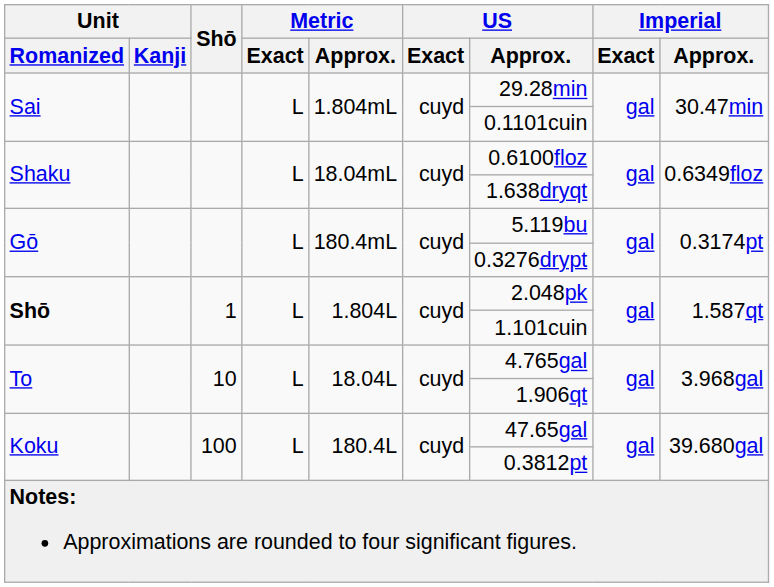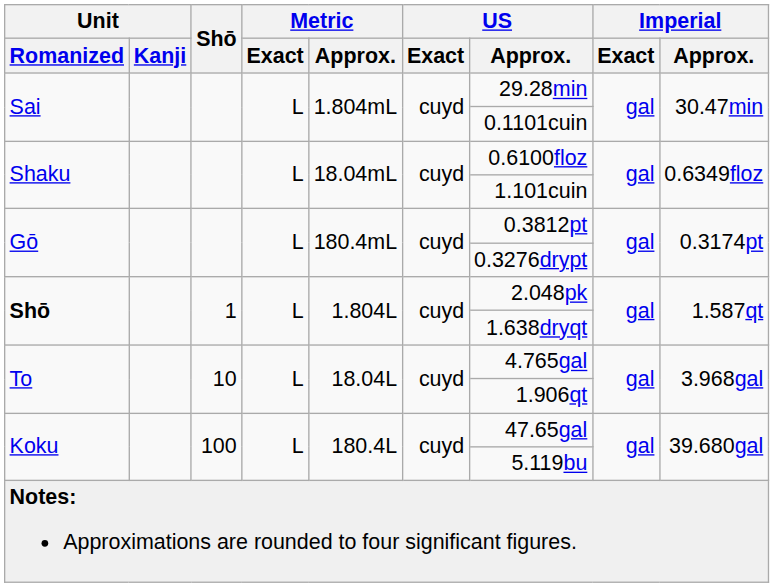(537, 191) 1.638dryqt -> (541, 191) 1.101cuin
(549, 225) 5.119bu -> (546, 225) 0.3812pt
(541, 327) 1.101cuin -> (537, 327) 1.638dryqt
(546, 463) 0.3812pt -> (549, 463) 5.119bu
